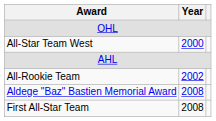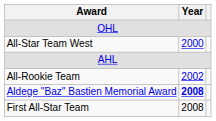(193, 92) normal -> (193, 92) bold
